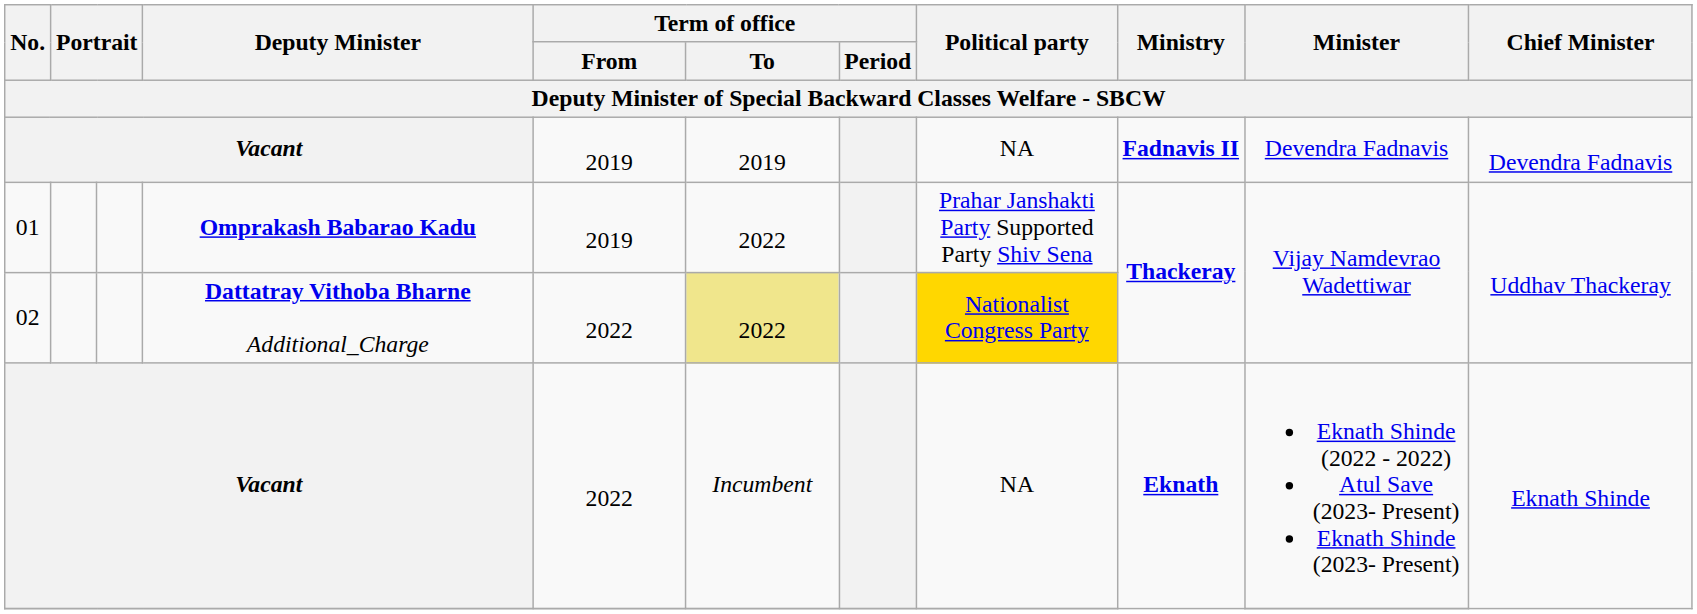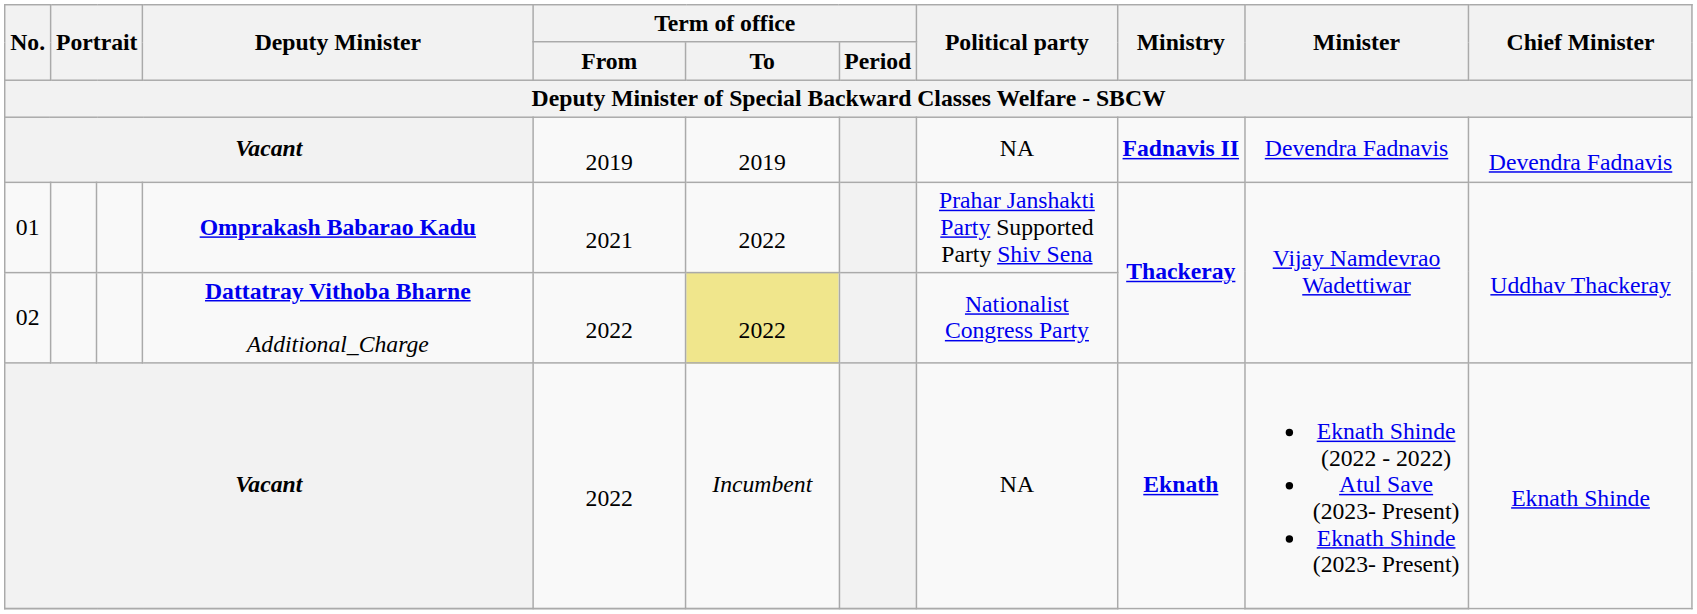(609, 240) 2019 -> (609, 240) 2021
(1017, 317) gold background -> (1017, 317) no background
